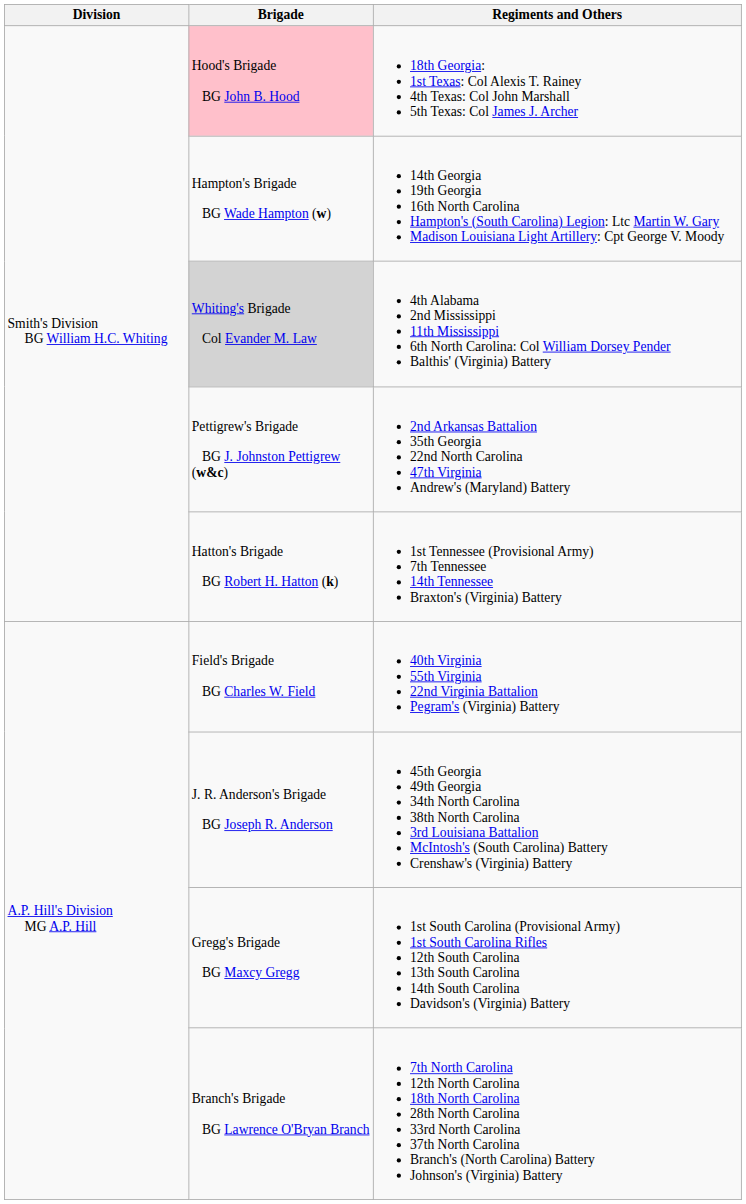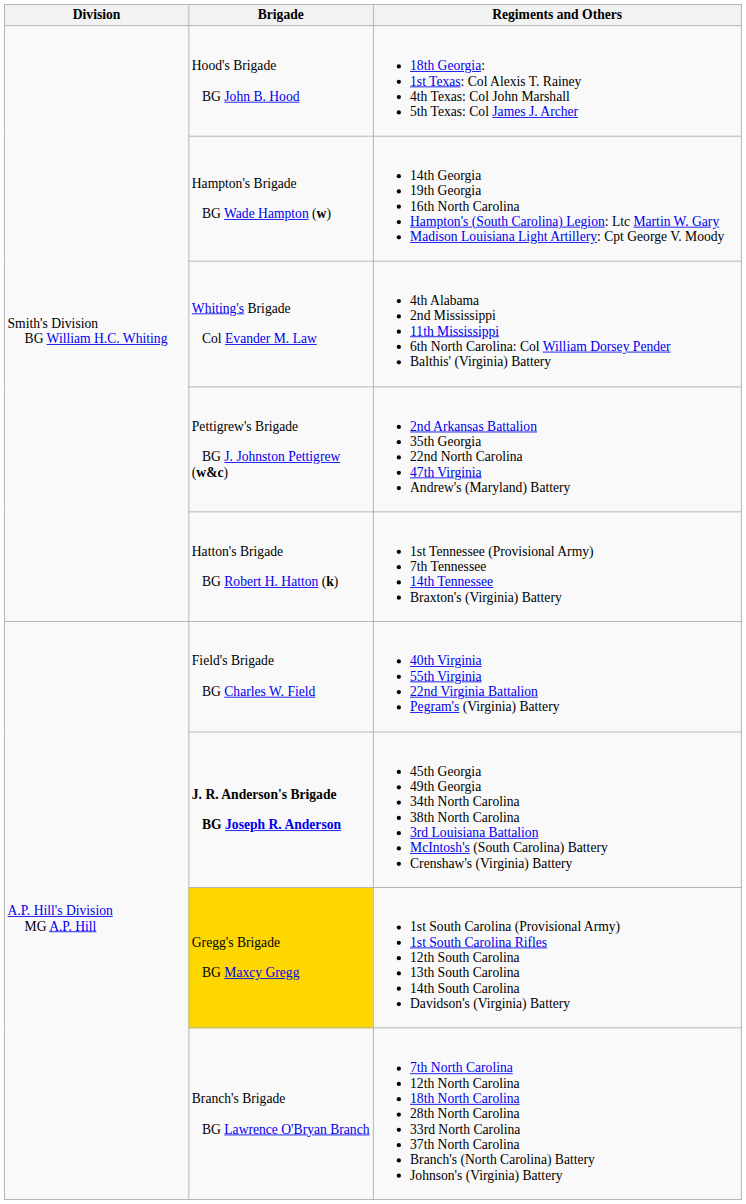(246, 81) pink background -> (246, 81) no background
(254, 323) lightgrey background -> (254, 323) no background
(262, 809) normal -> (266, 809) bold
(246, 957) no background -> (246, 957) gold background
